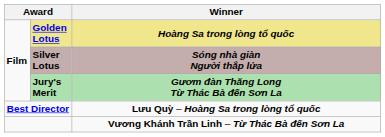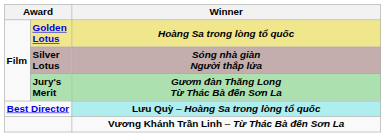(226, 108) no background -> (226, 108) paleturquoise background
